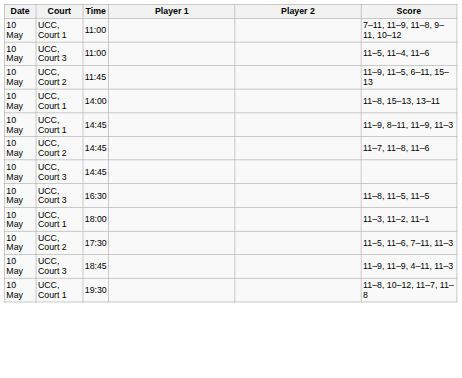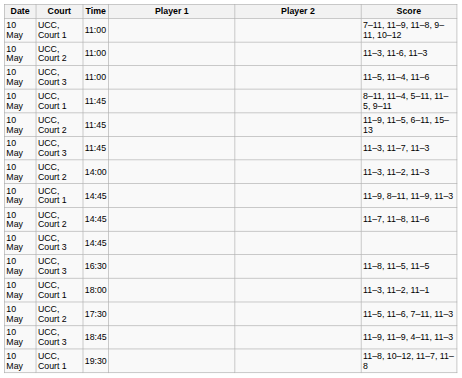+ row: (52, 54)
+ row: (52, 101)
+ row: (52, 149)
- row: (52, 101)
+ row: (52, 172)
